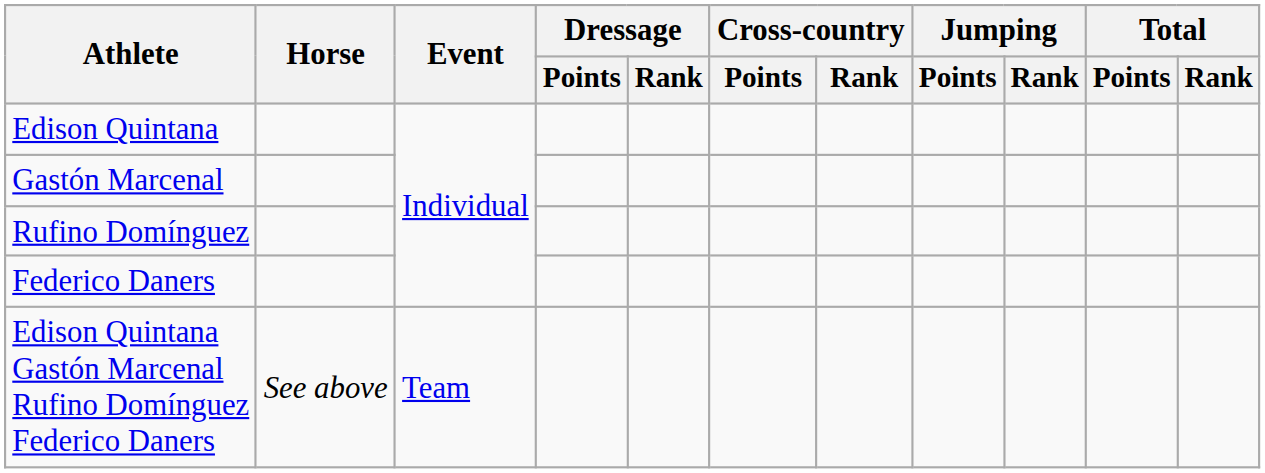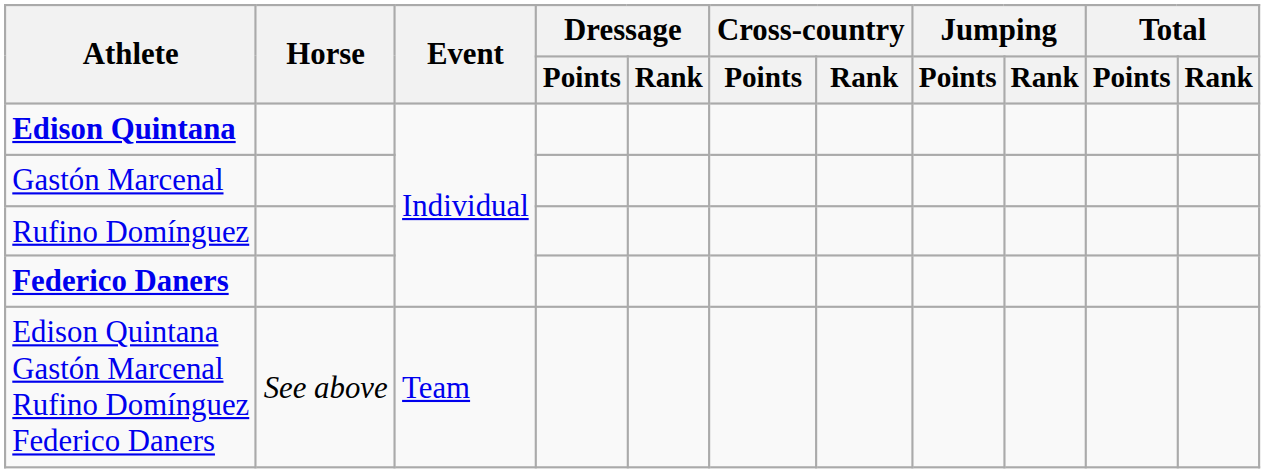(115, 129) normal -> (124, 129) bold
(114, 281) normal -> (120, 281) bold
